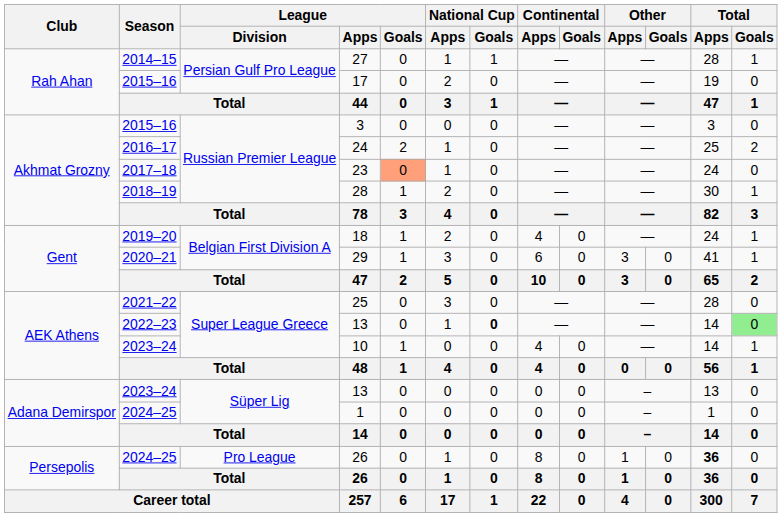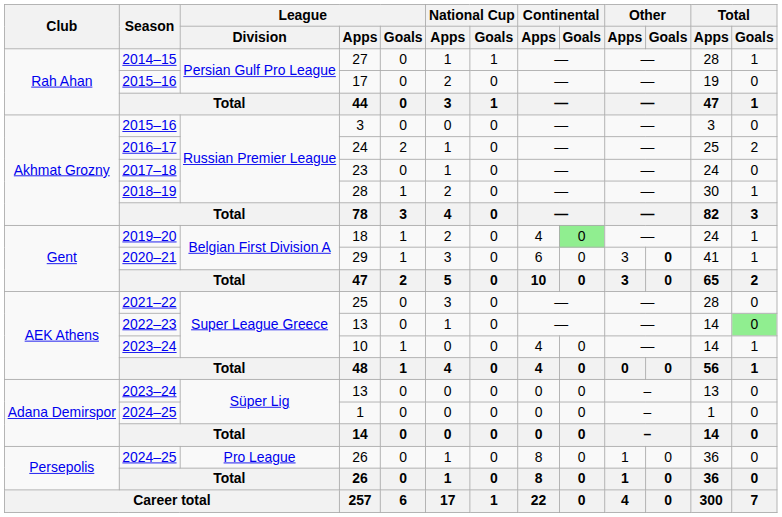(403, 170) lightsalmon background -> (403, 170) no background
(582, 236) no background -> (582, 236) lightgreen background
(668, 258) normal -> (668, 258) bold
(494, 324) bold -> (494, 324) normal
(711, 457) bold -> (711, 457) normal
